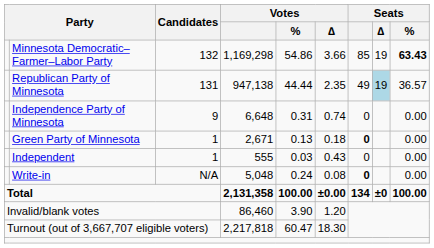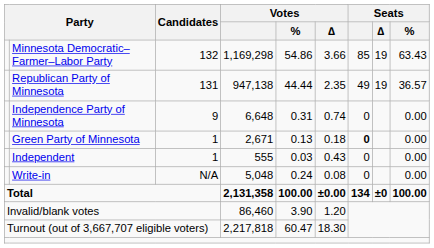(413, 55) bold -> (413, 55) normal
(381, 85) lightblue background -> (381, 85) no background
(367, 175) bold -> (367, 175) normal
